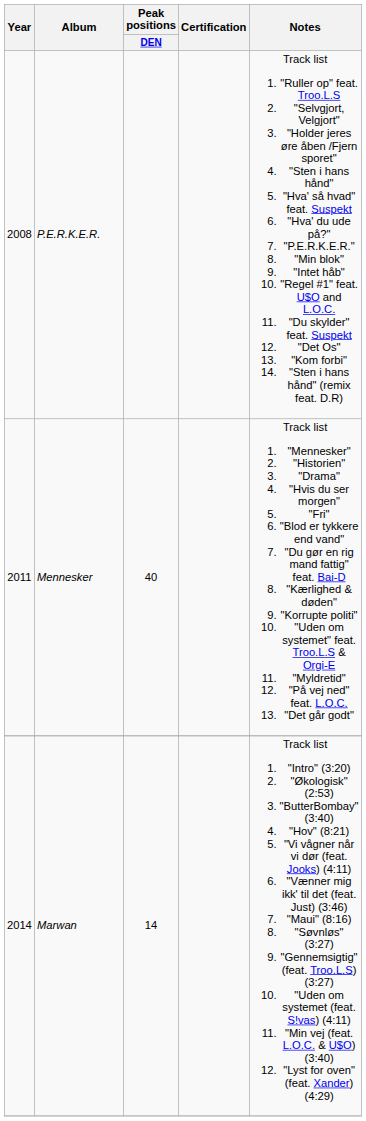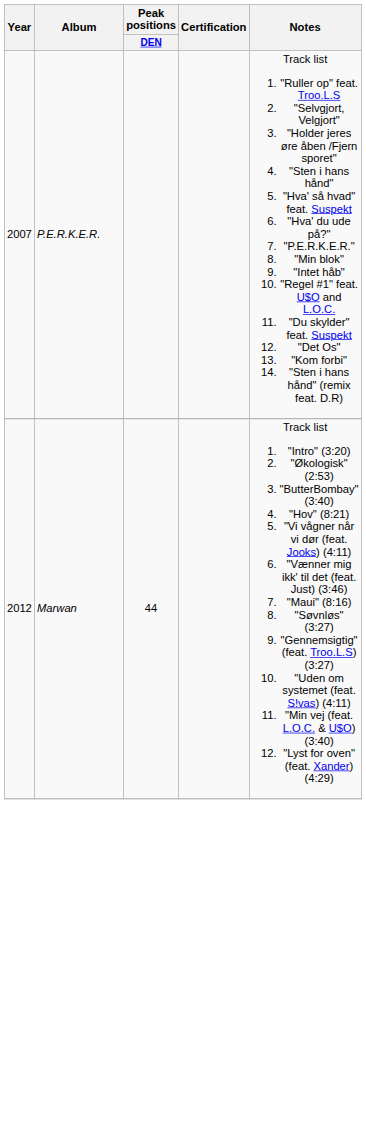(19, 234) 2008 -> (19, 234) 2007
- row: (65, 577)
(19, 926) 2014 -> (19, 608) 2012
(151, 926) 14 -> (151, 608) 44
